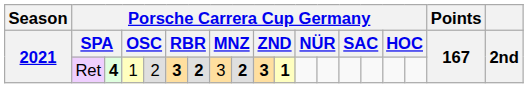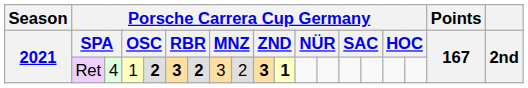(114, 70) bold -> (114, 70) normal
(155, 70) normal -> (155, 70) bold
(243, 70) bold -> (243, 70) normal
